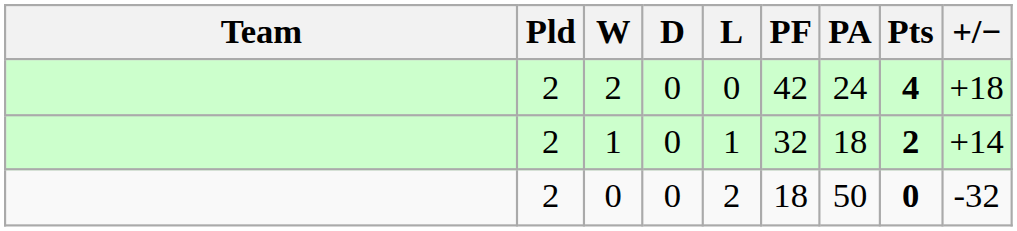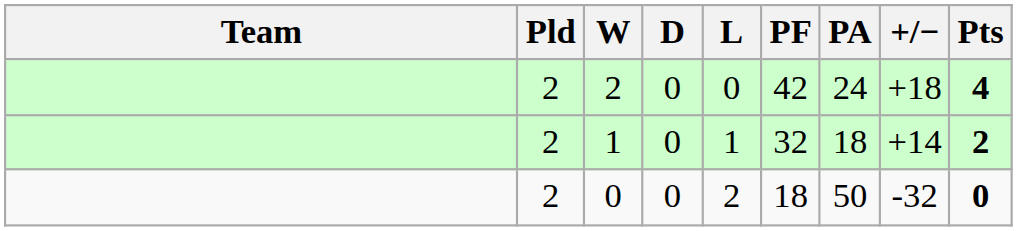columns swapped: (977, 31) <-> (911, 31)
